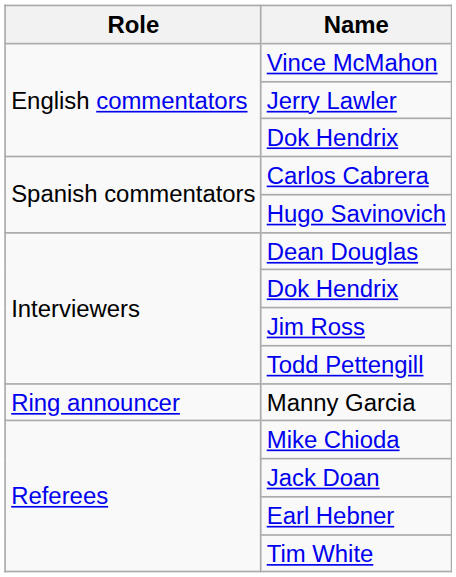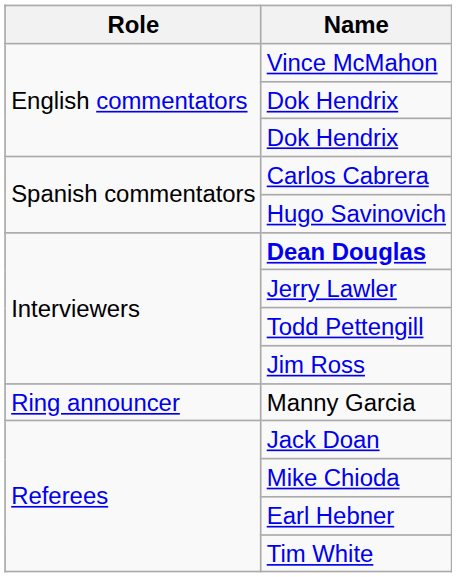(332, 100) Jerry Lawler -> (332, 100) Dok Hendrix
(342, 251) normal -> (346, 251) bold
(332, 289) Dok Hendrix -> (332, 289) Jerry Lawler
(316, 327) Jim Ross -> (345, 327) Todd Pettengill
(345, 365) Todd Pettengill -> (316, 365) Jim Ross
(333, 440) Mike Chioda -> (323, 440) Jack Doan
(323, 478) Jack Doan -> (333, 478) Mike Chioda
